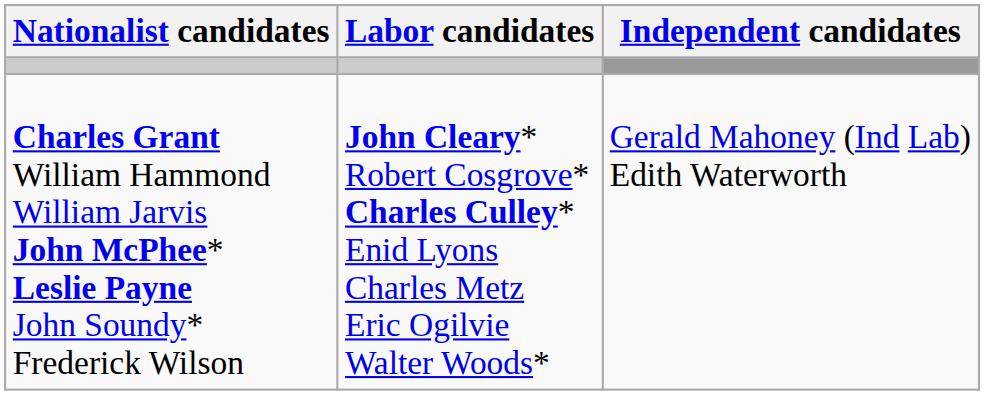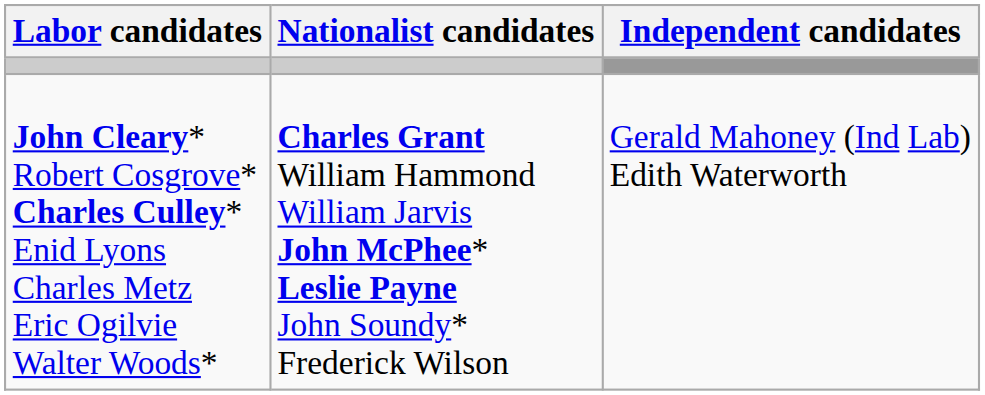columns swapped: (470, 31) <-> (171, 31)
